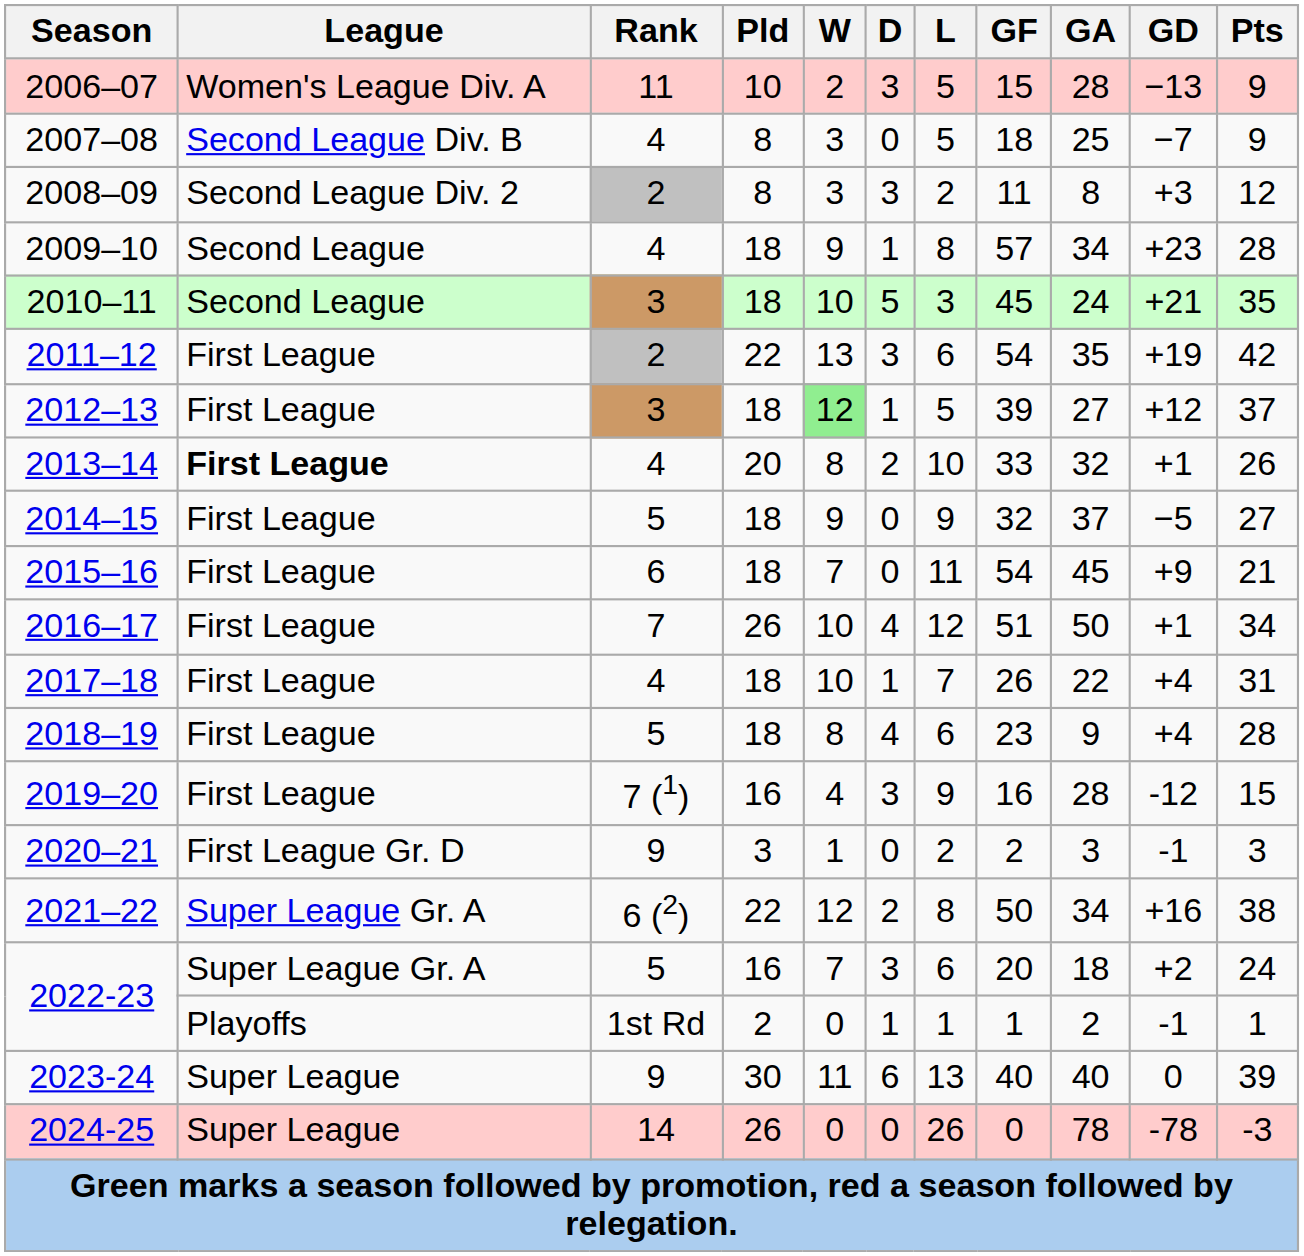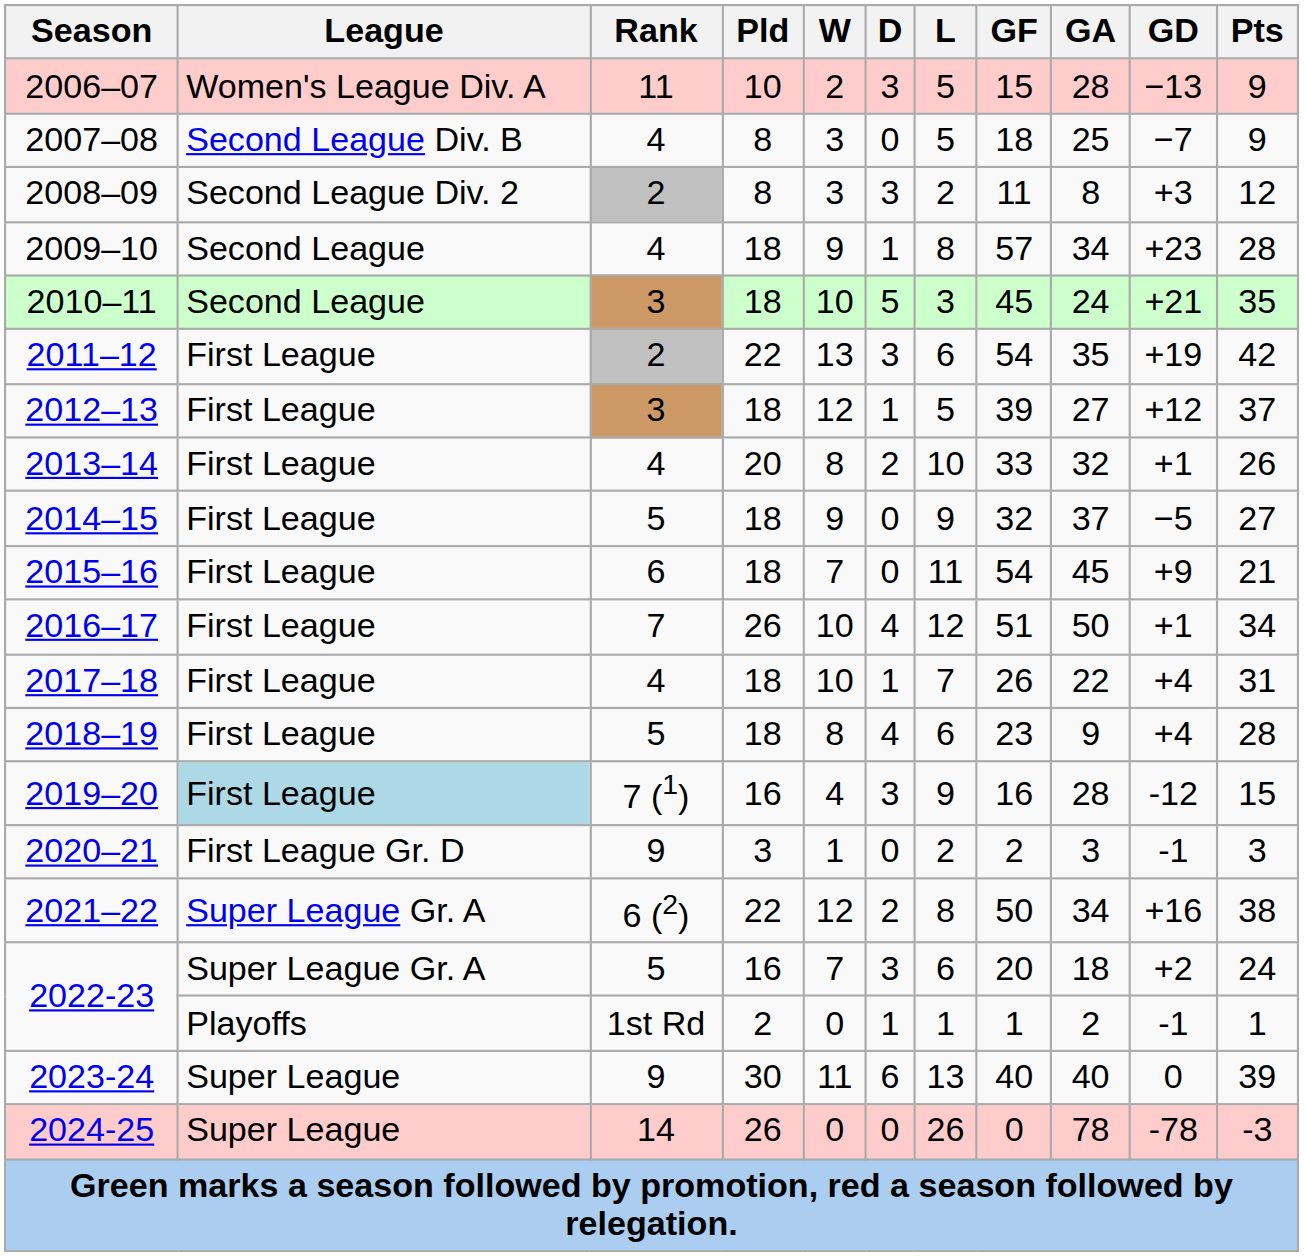(835, 409) lightgreen background -> (835, 409) no background
(288, 463) bold -> (281, 463) normal
(281, 792) no background -> (281, 792) lightblue background
